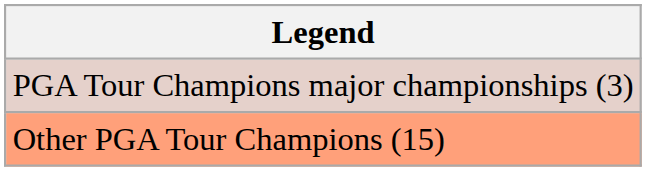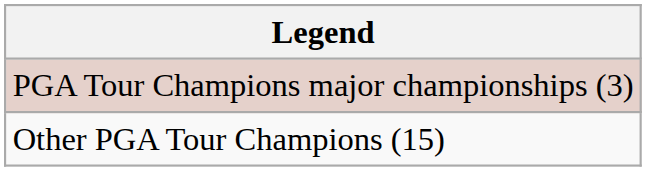(229, 138) lightsalmon background -> (229, 138) no background
